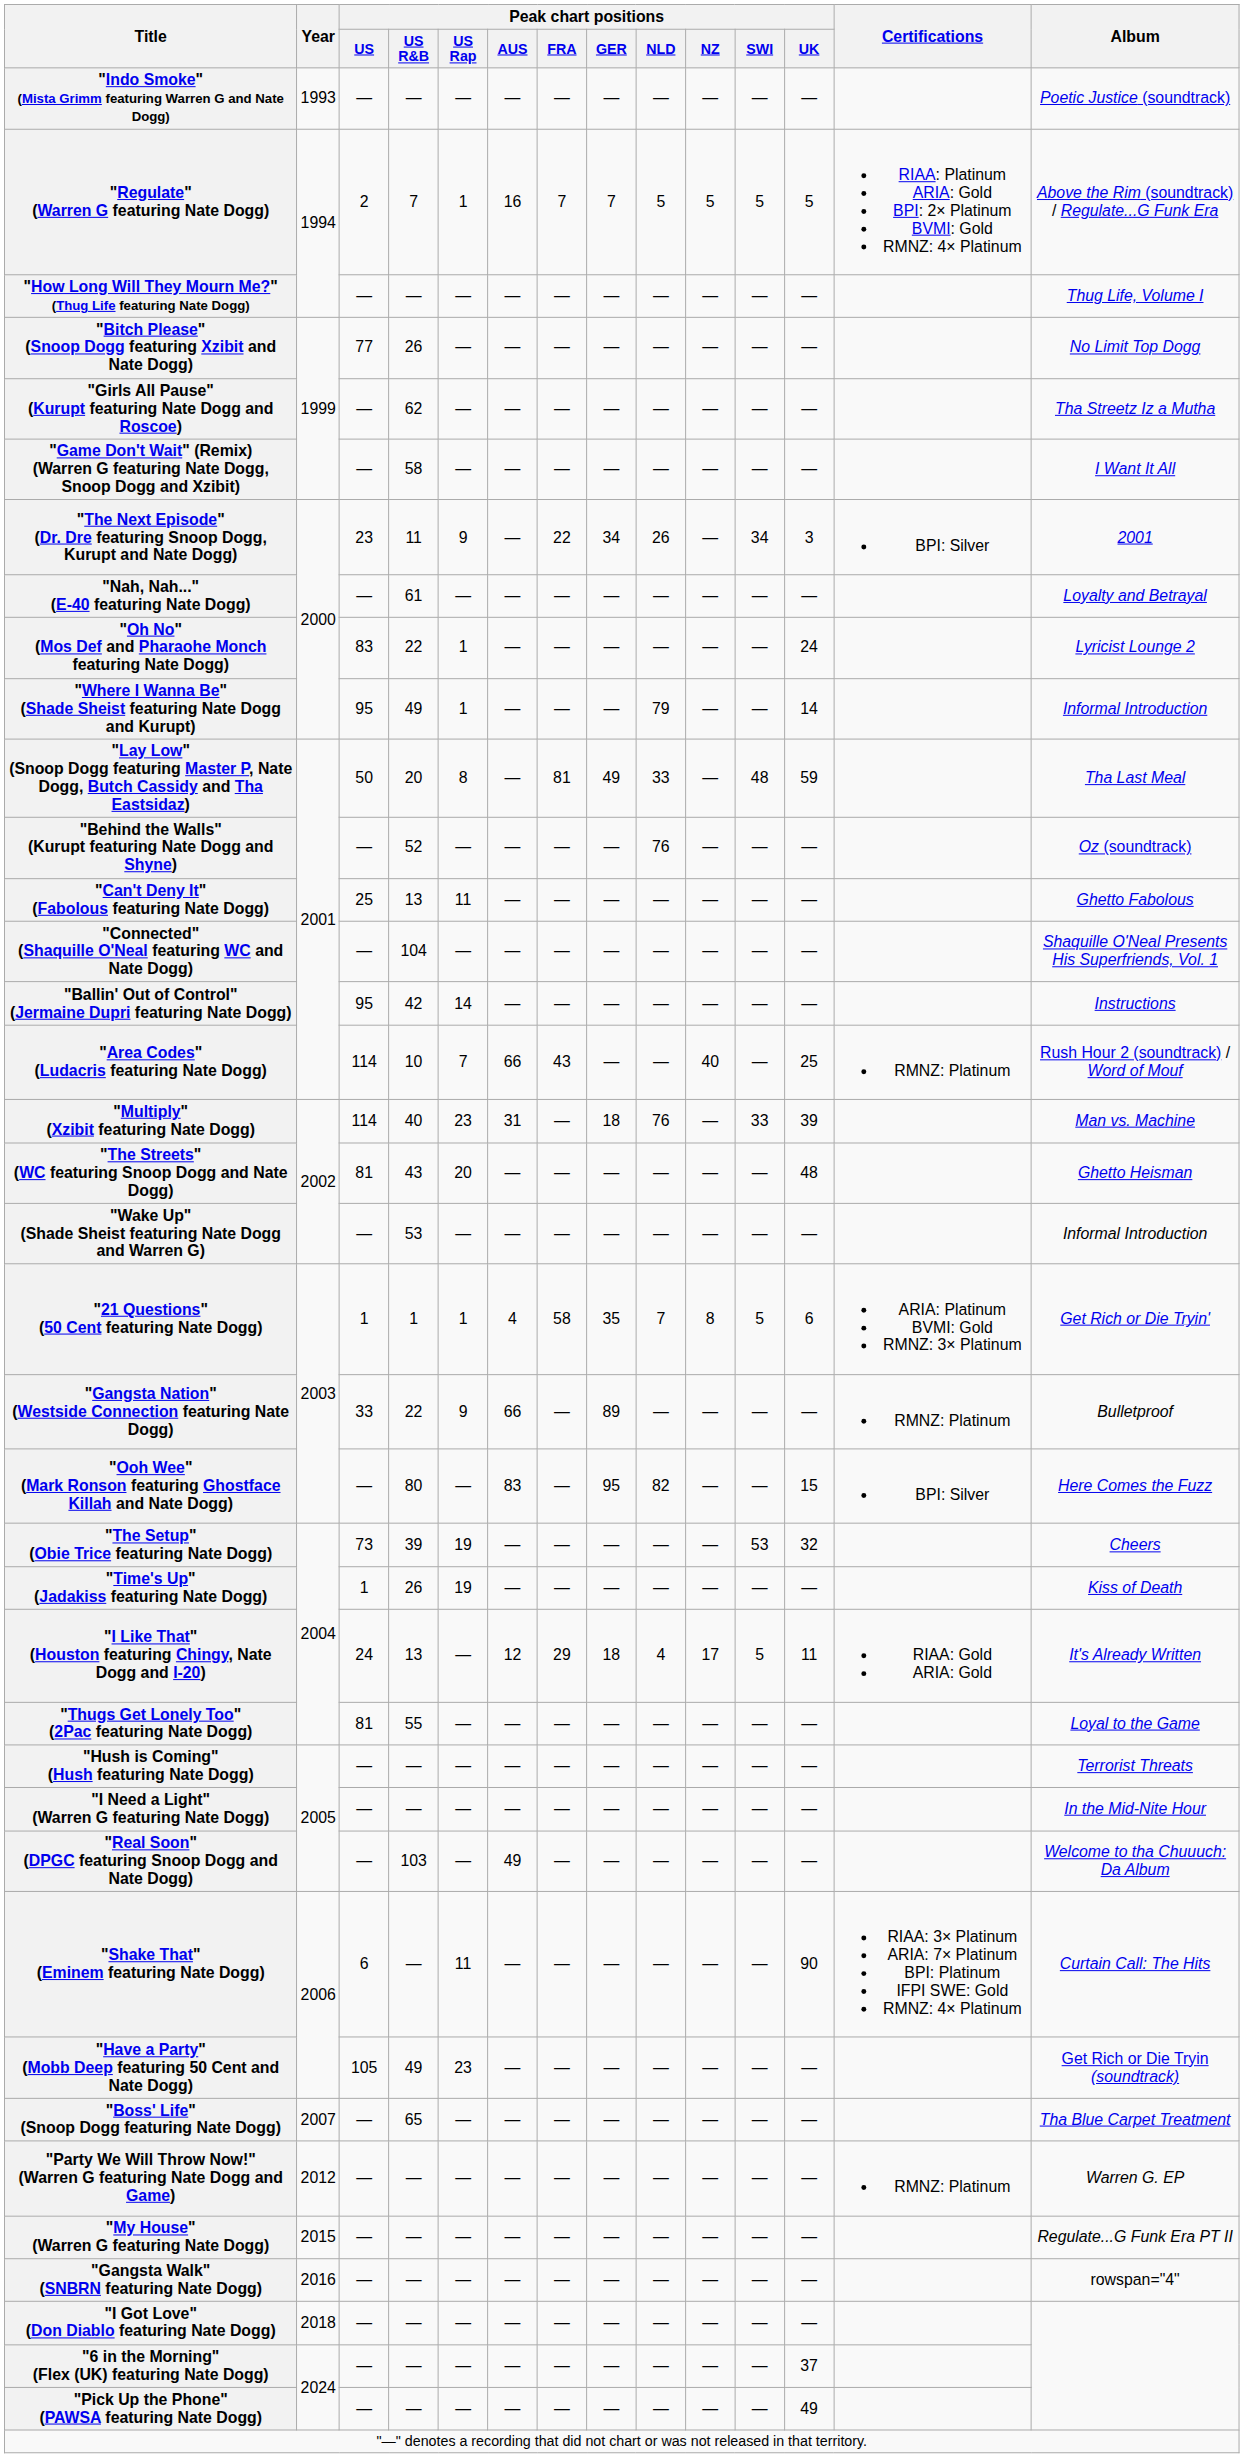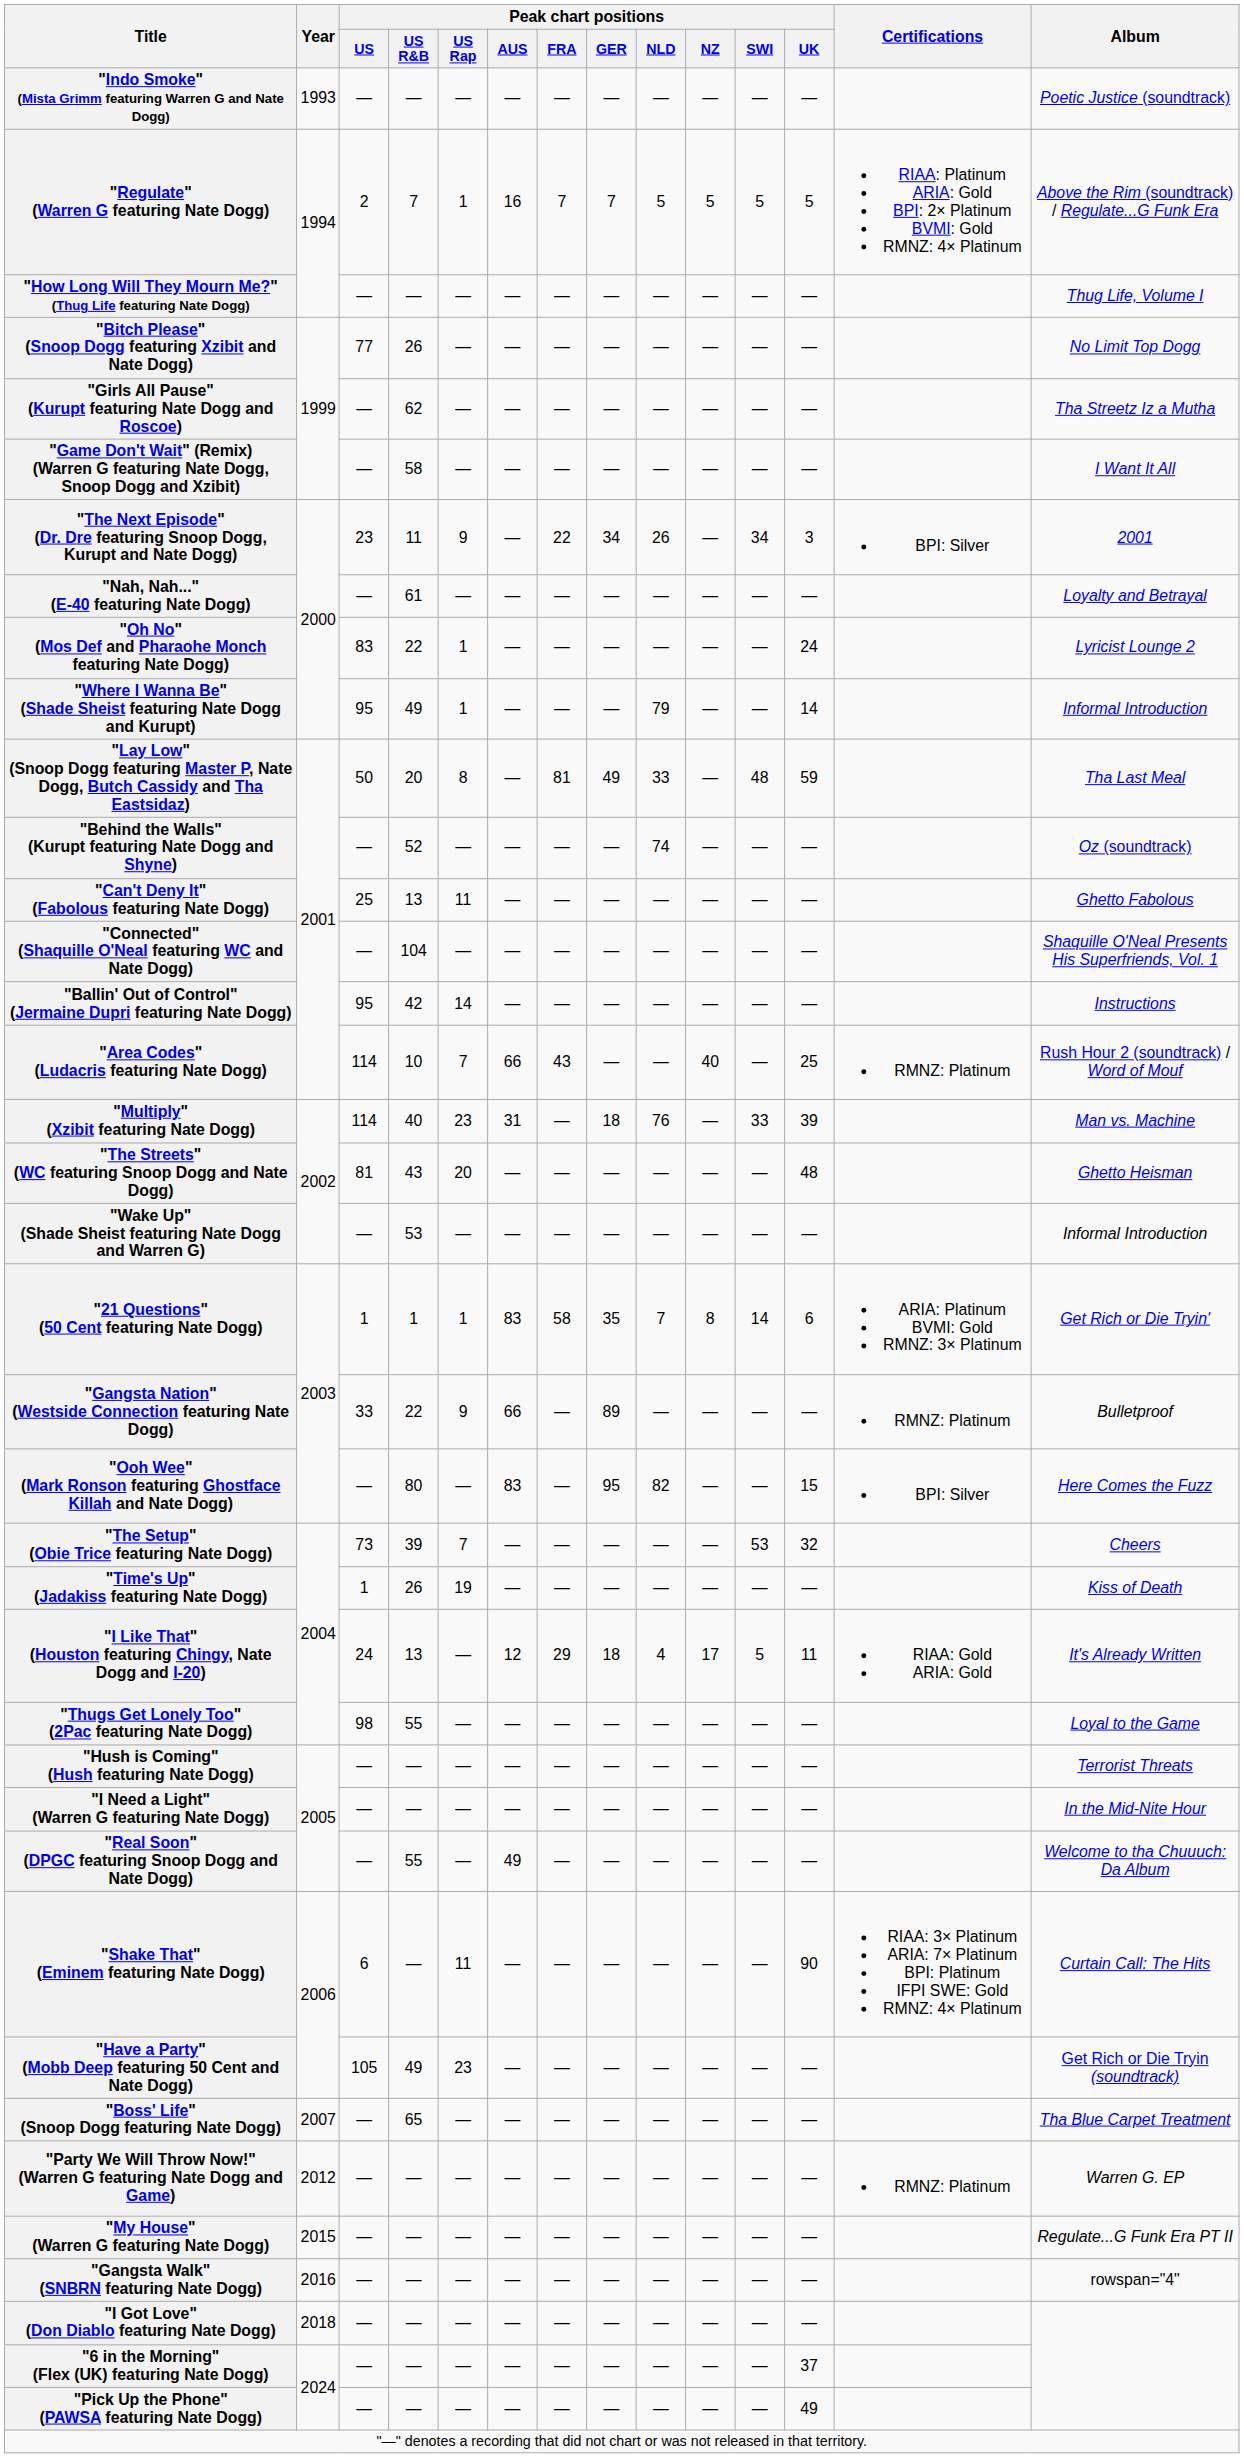(661, 847) 76 -> (661, 847) 74
(512, 1319) 4 -> (512, 1319) 83
(760, 1319) 5 -> (760, 1319) 14
(463, 1545) 19 -> (463, 1545) 7
(364, 1723) 81 -> (364, 1723) 98
(414, 1861) 103 -> (414, 1861) 55
